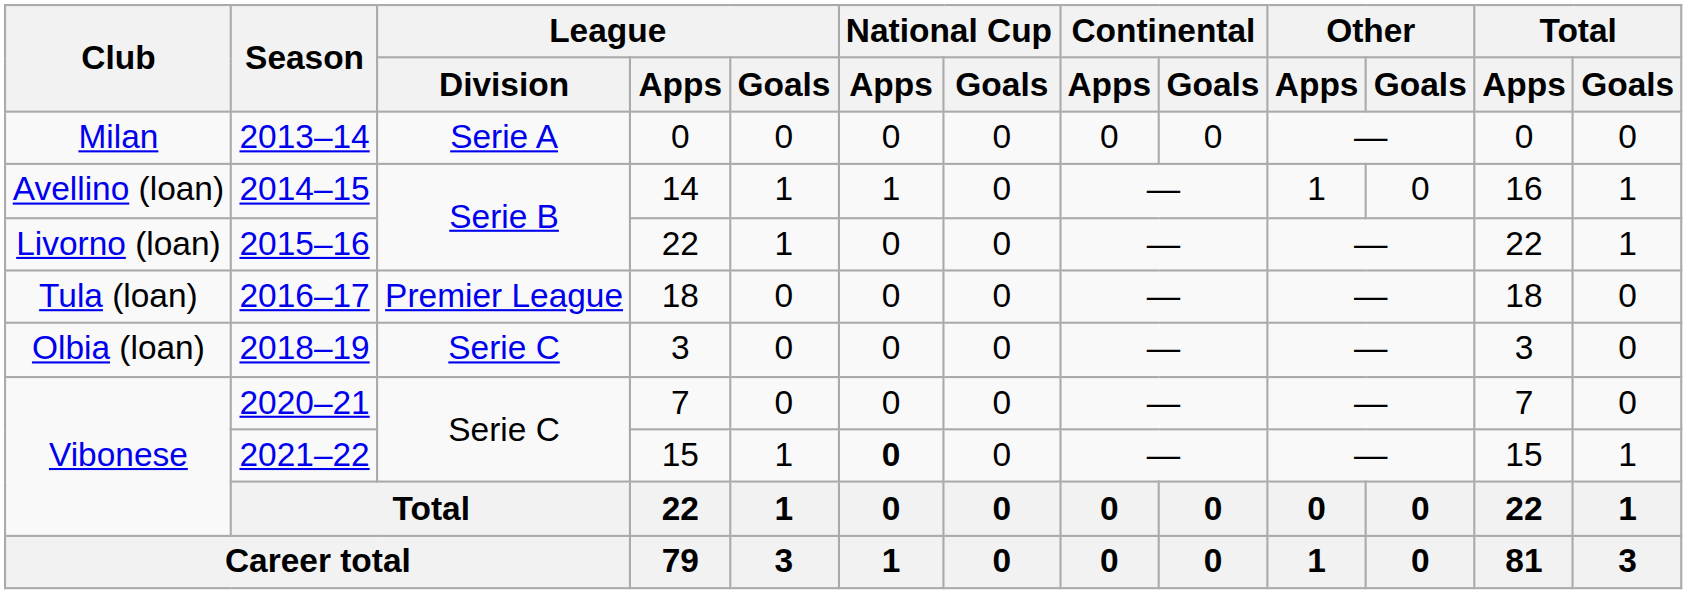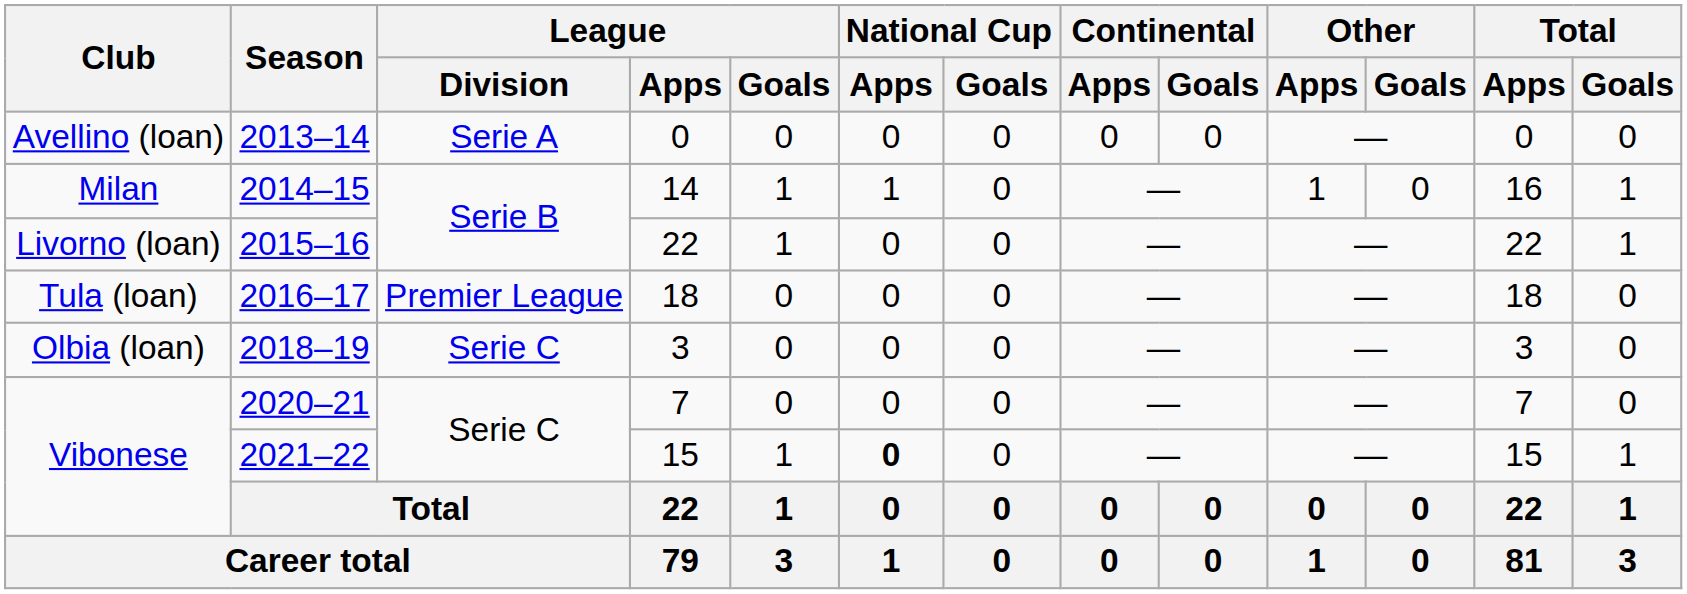(118, 137) Milan -> (118, 137) Avellino (loan)
(118, 190) Avellino (loan) -> (118, 190) Milan
